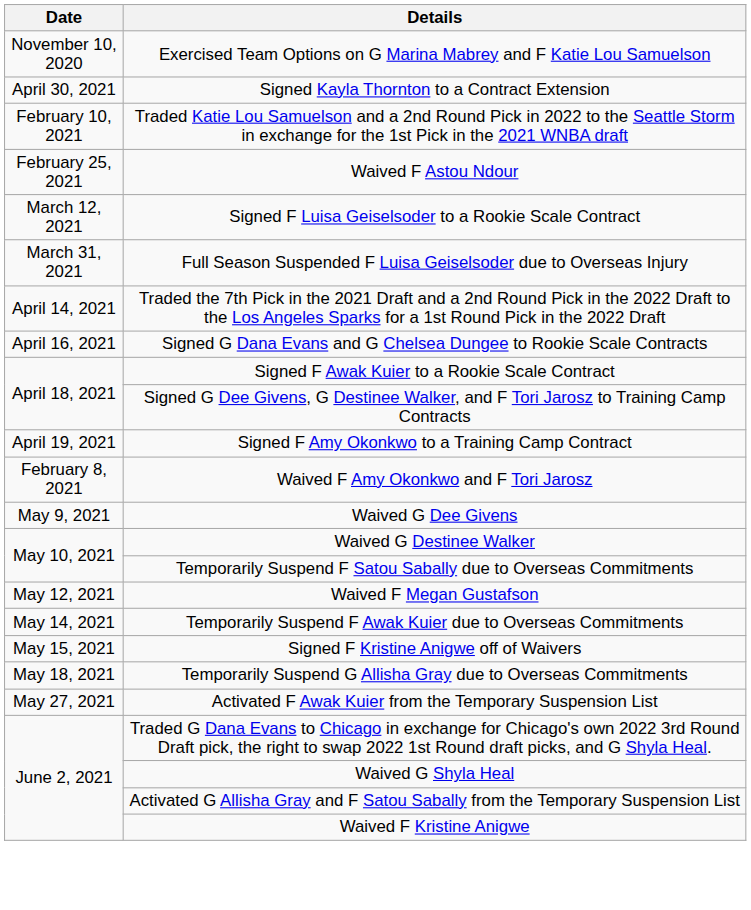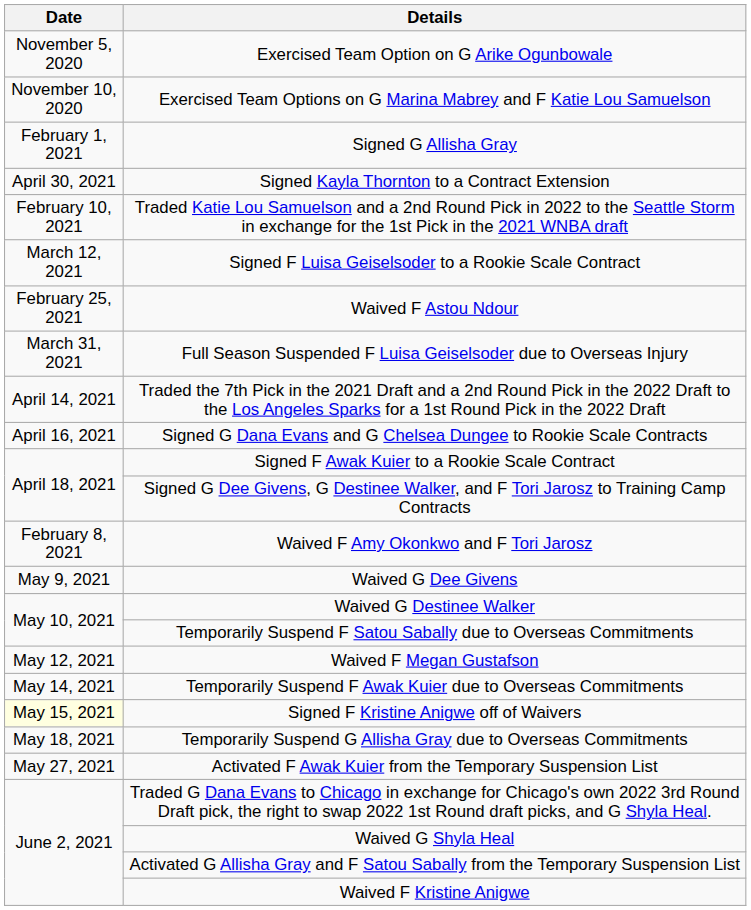+ row: (435, 53)
+ row: (435, 145)
rows swapped: (435, 171) <-> (435, 217)
- row: (435, 443)
(64, 648) no background -> (64, 713) lightyellow background
